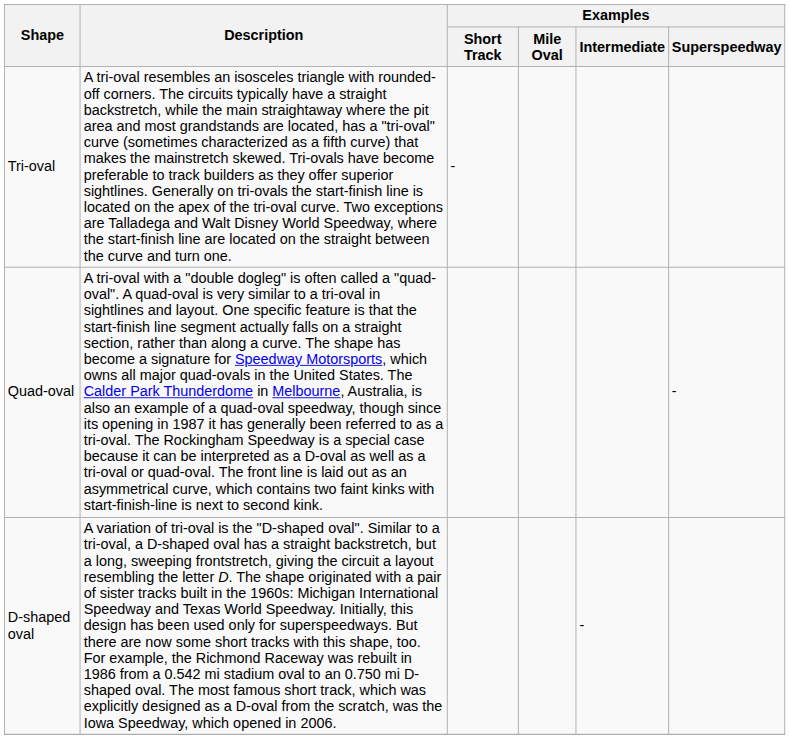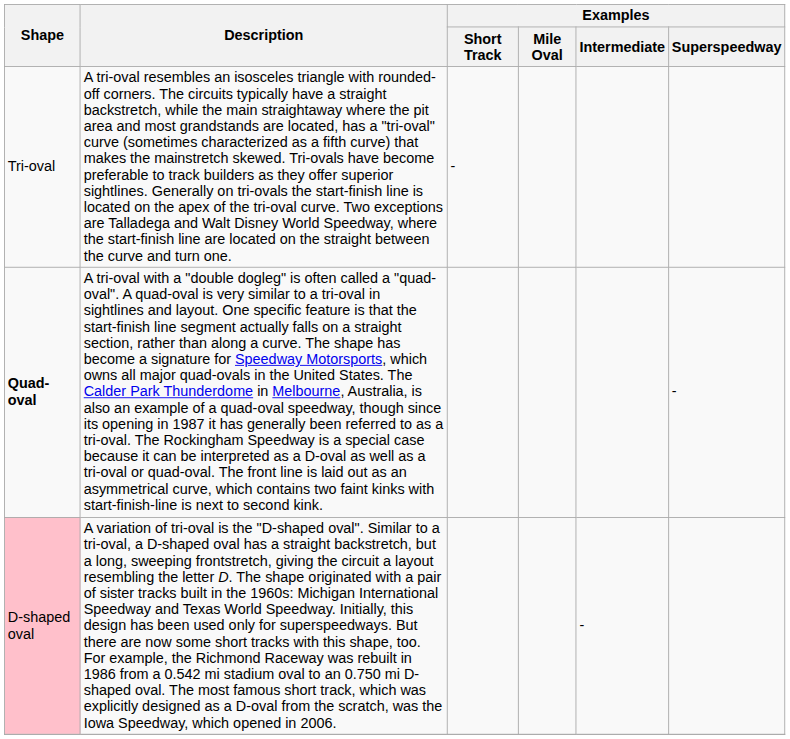(41, 392) normal -> (29, 392) bold
(39, 625) no background -> (39, 625) pink background
